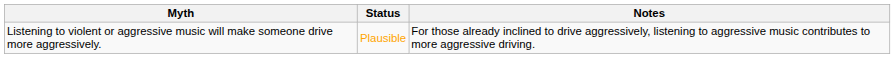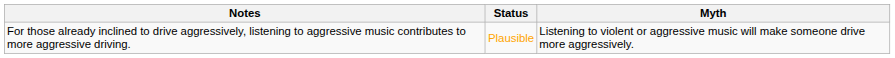columns swapped: (181, 13) <-> (649, 13)
